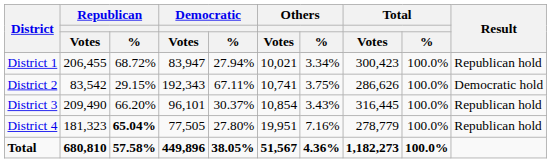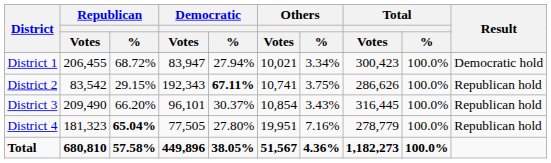(498, 63) Republican hold -> (499, 63) Democratic hold
(234, 84) normal -> (233, 84) bold
(499, 84) Democratic hold -> (498, 84) Republican hold
